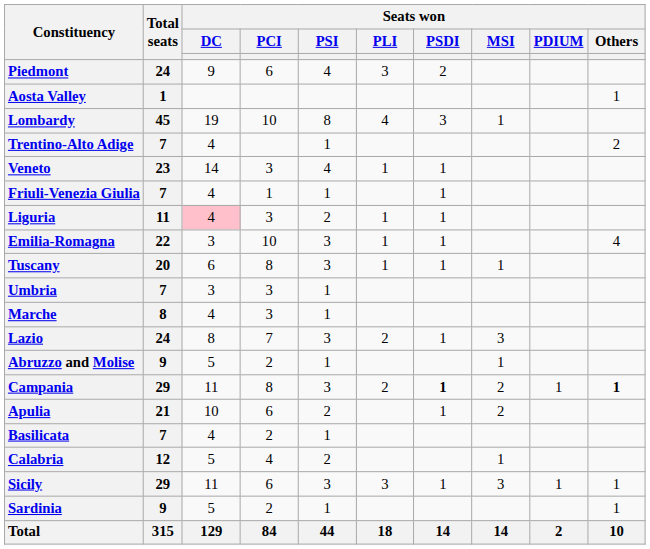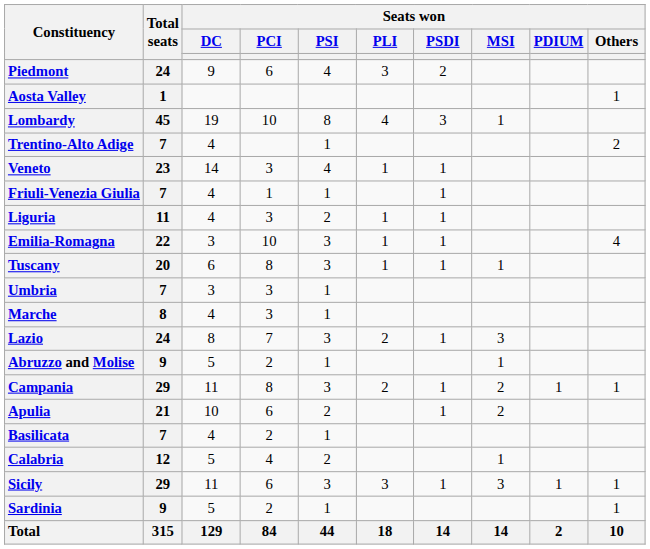(211, 217) pink background -> (211, 217) no background
(443, 387) bold -> (443, 387) normal
(616, 387) bold -> (616, 387) normal
